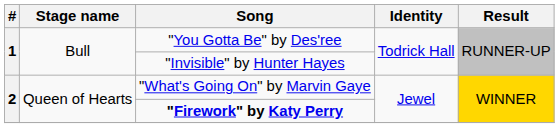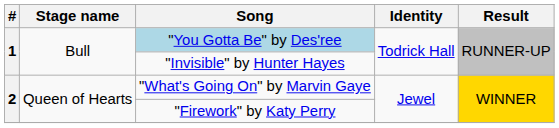(255, 39) no background -> (255, 39) lightblue background
(255, 110) bold -> (255, 110) normal
